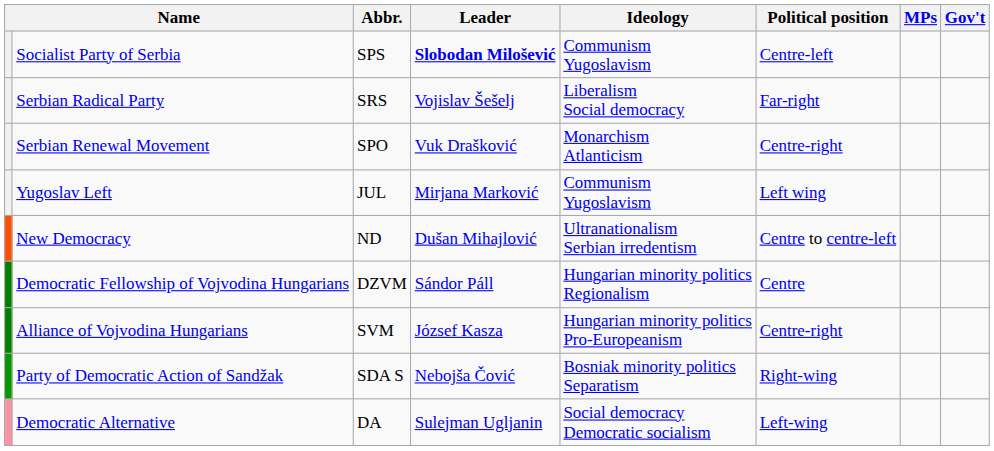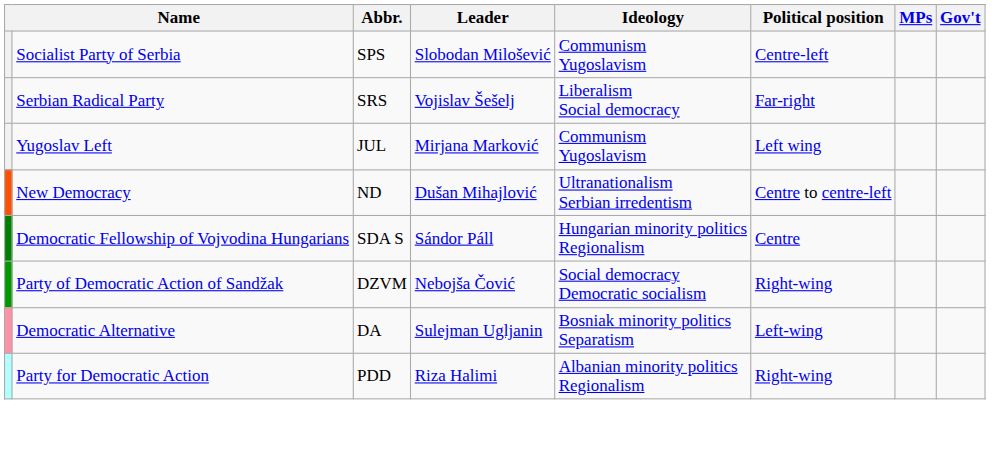(485, 54) bold -> (483, 54) normal
- row: (113, 146)
(382, 284) DZVM -> (380, 238) SDA S
- row: (132, 330)
(380, 376) SDA S -> (382, 284) DZVM
(650, 376) Bosniak minority politics Separatism -> (632, 284) Social democracy Democratic socialism
(637, 422) Social democracy Democratic socialism -> (645, 330) Bosniak minority politics Separatism
+ row: (113, 376)
